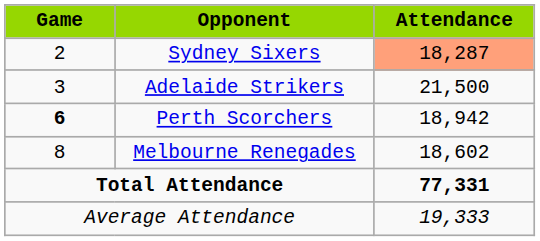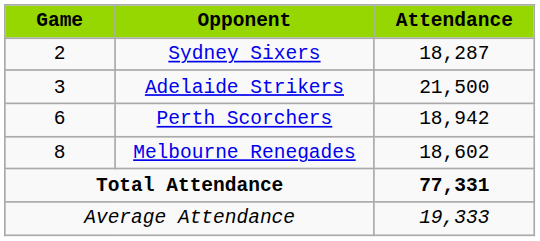(454, 54) lightsalmon background -> (454, 54) no background
(60, 119) bold -> (60, 119) normal
